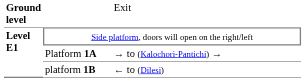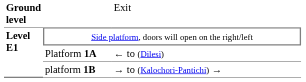(168, 53) → to (Kalochori-Pantichi) → -> (139, 53) ← to (Dilesi)
(139, 69) ← to (Dilesi) -> (168, 69) → to (Kalochori-Pantichi) →
